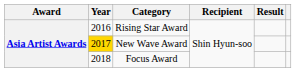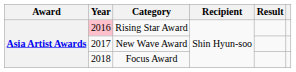(101, 28) no background -> (101, 28) pink background
(101, 43) gold background -> (101, 43) no background
